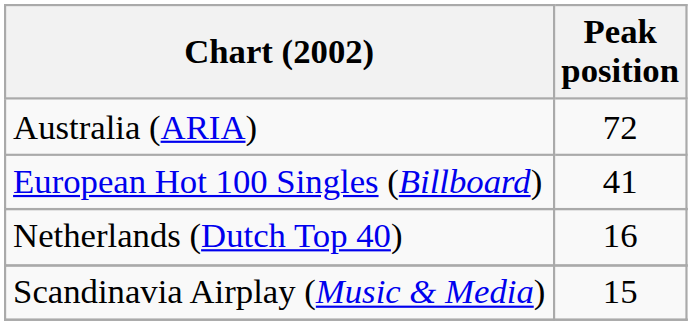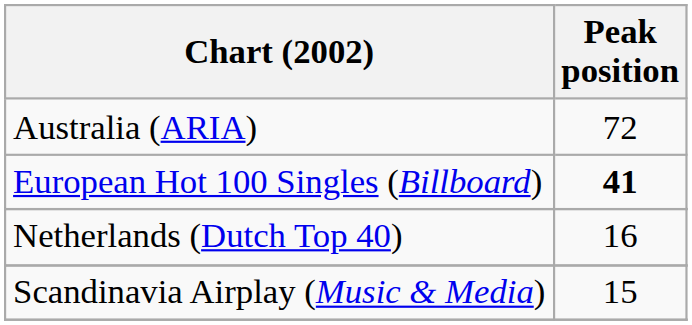(620, 181) normal -> (620, 181) bold
